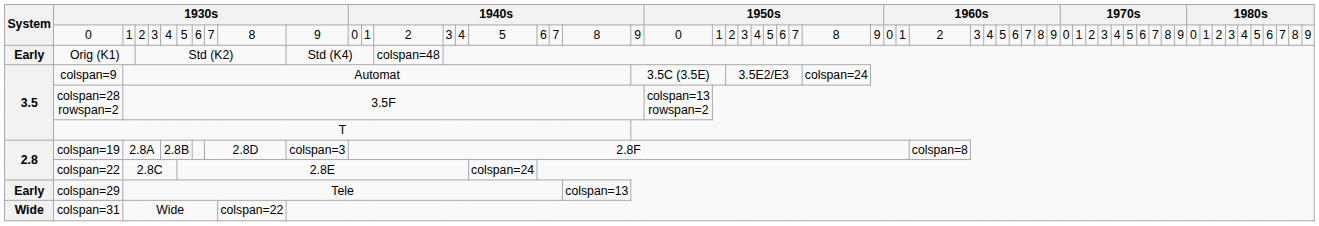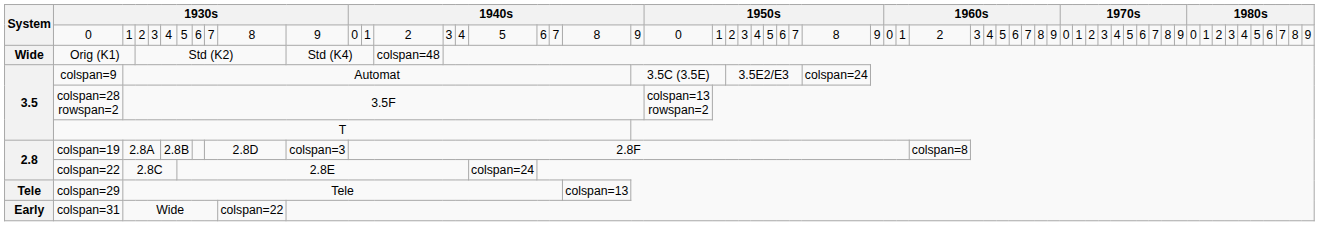(29, 55) Early -> (29, 55) Wide
(29, 190) Early -> (29, 190) Tele
(29, 210) Wide -> (29, 210) Early
